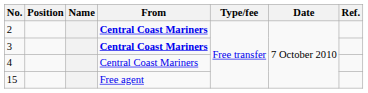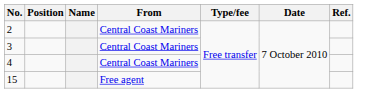(154, 29) bold -> (149, 29) normal
(154, 46) bold -> (149, 46) normal
